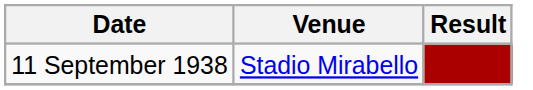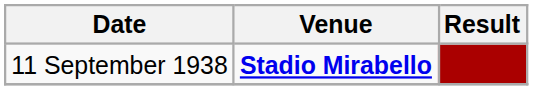(329, 64) normal -> (336, 64) bold
